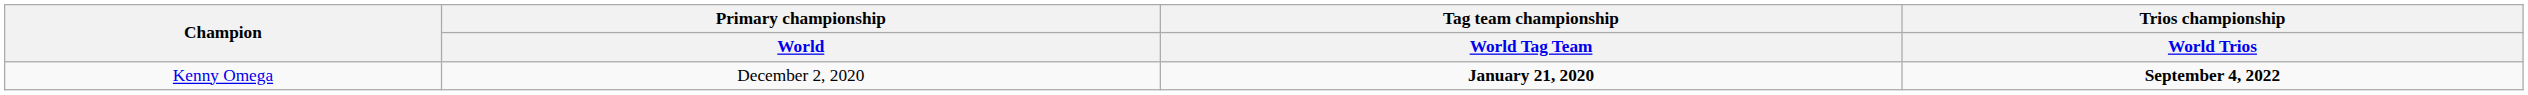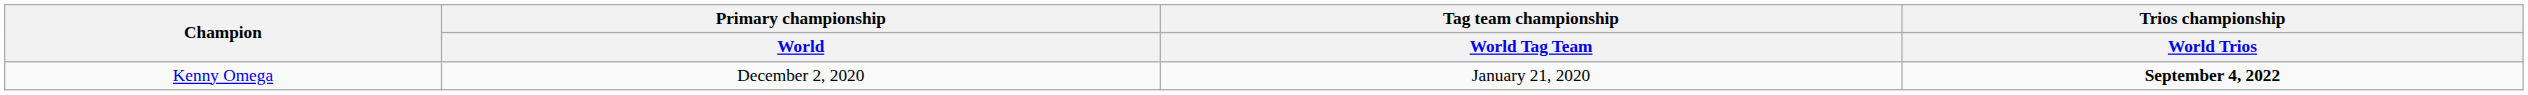(1531, 75) bold -> (1531, 75) normal
